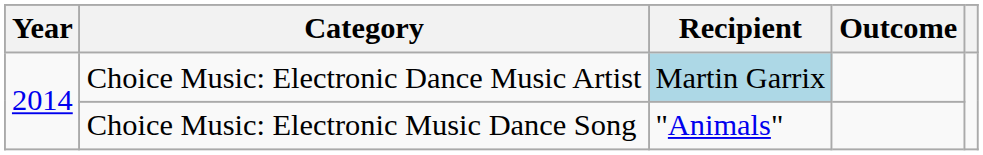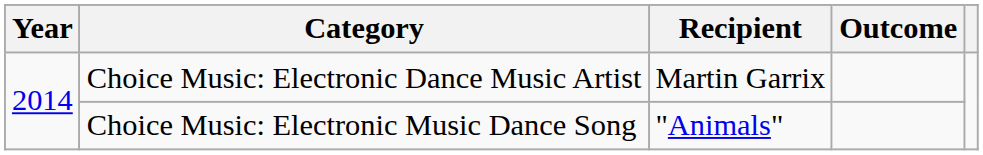(740, 76) lightblue background -> (740, 76) no background
